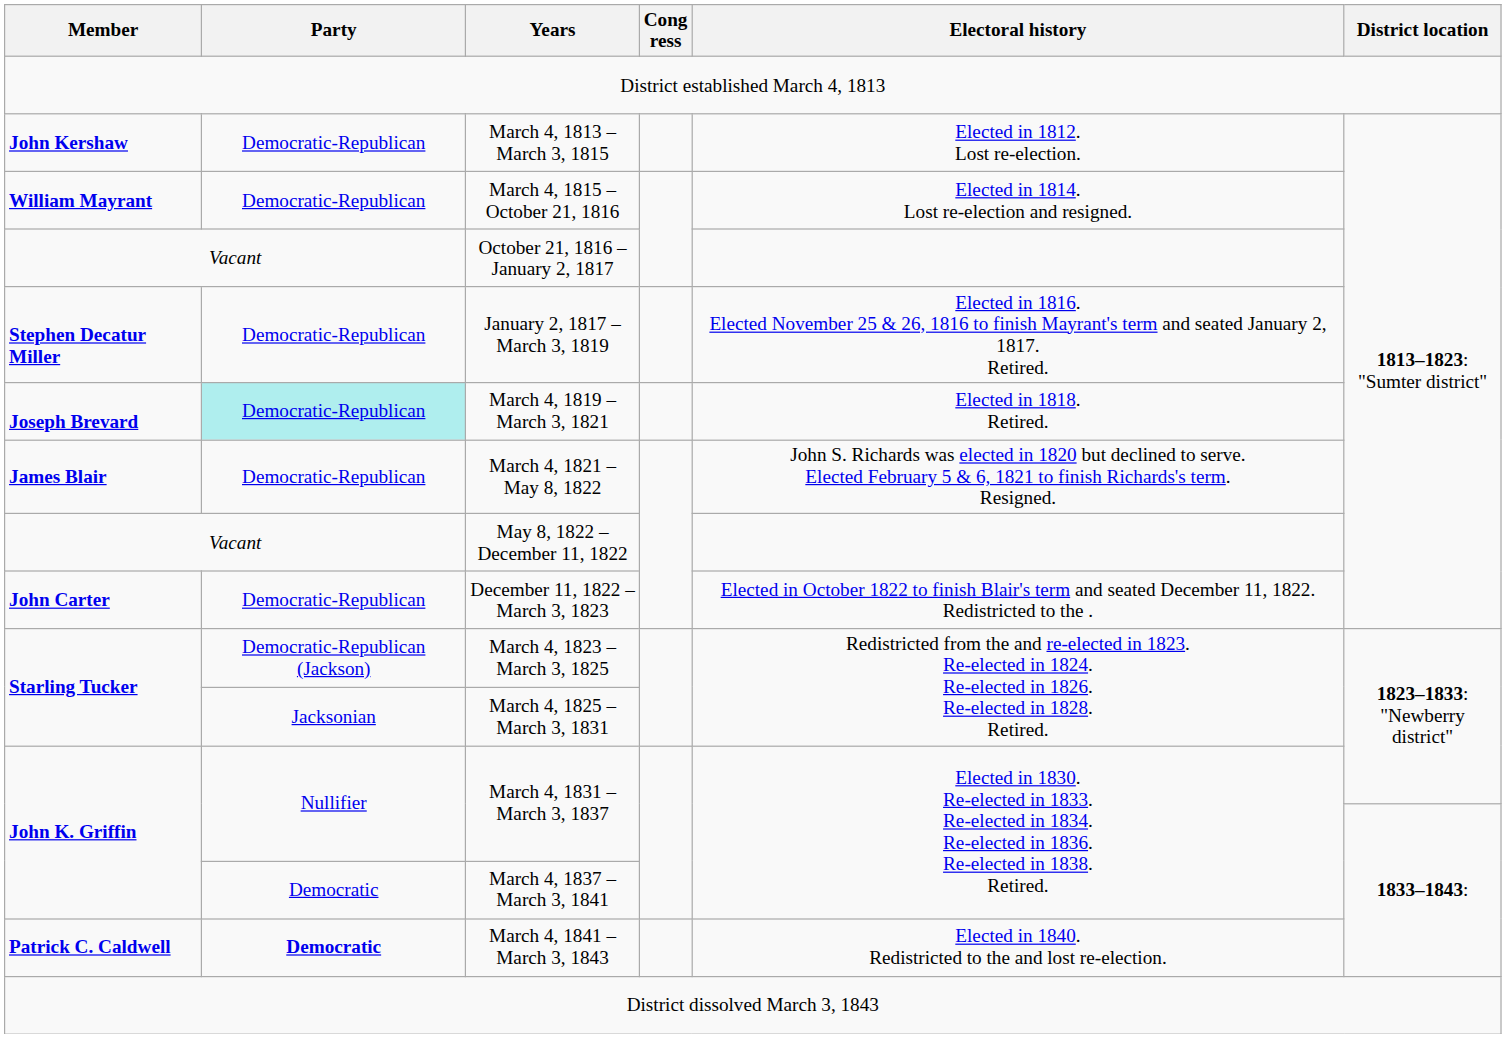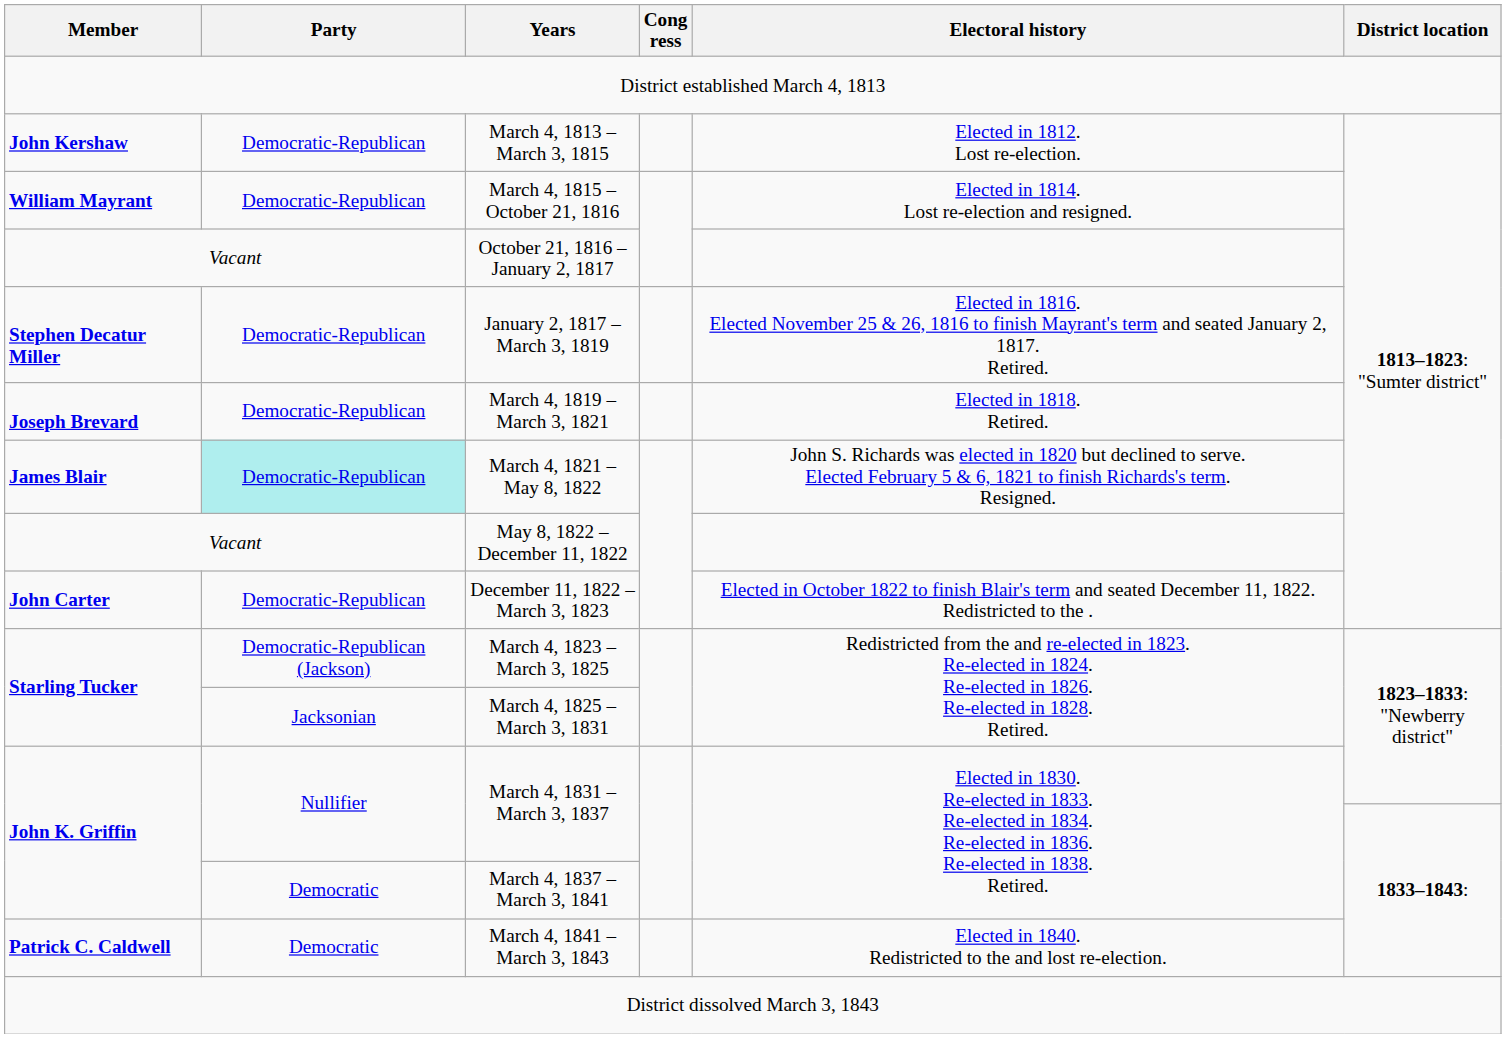(334, 411) paleturquoise background -> (334, 411) no background
(334, 476) no background -> (334, 476) paleturquoise background
(334, 947) bold -> (334, 947) normal
